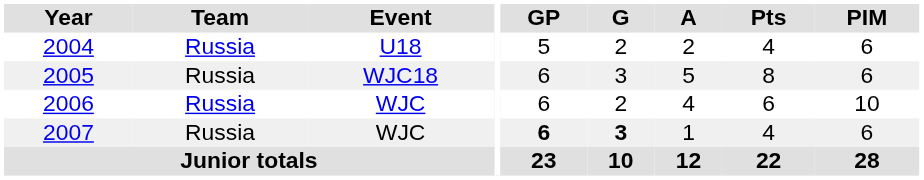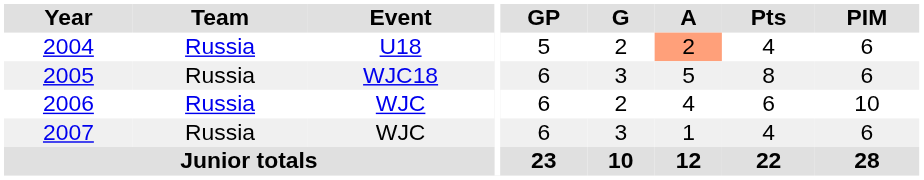(689, 46) no background -> (689, 46) lightsalmon background
(544, 132) bold -> (544, 132) normal
(621, 132) bold -> (621, 132) normal
